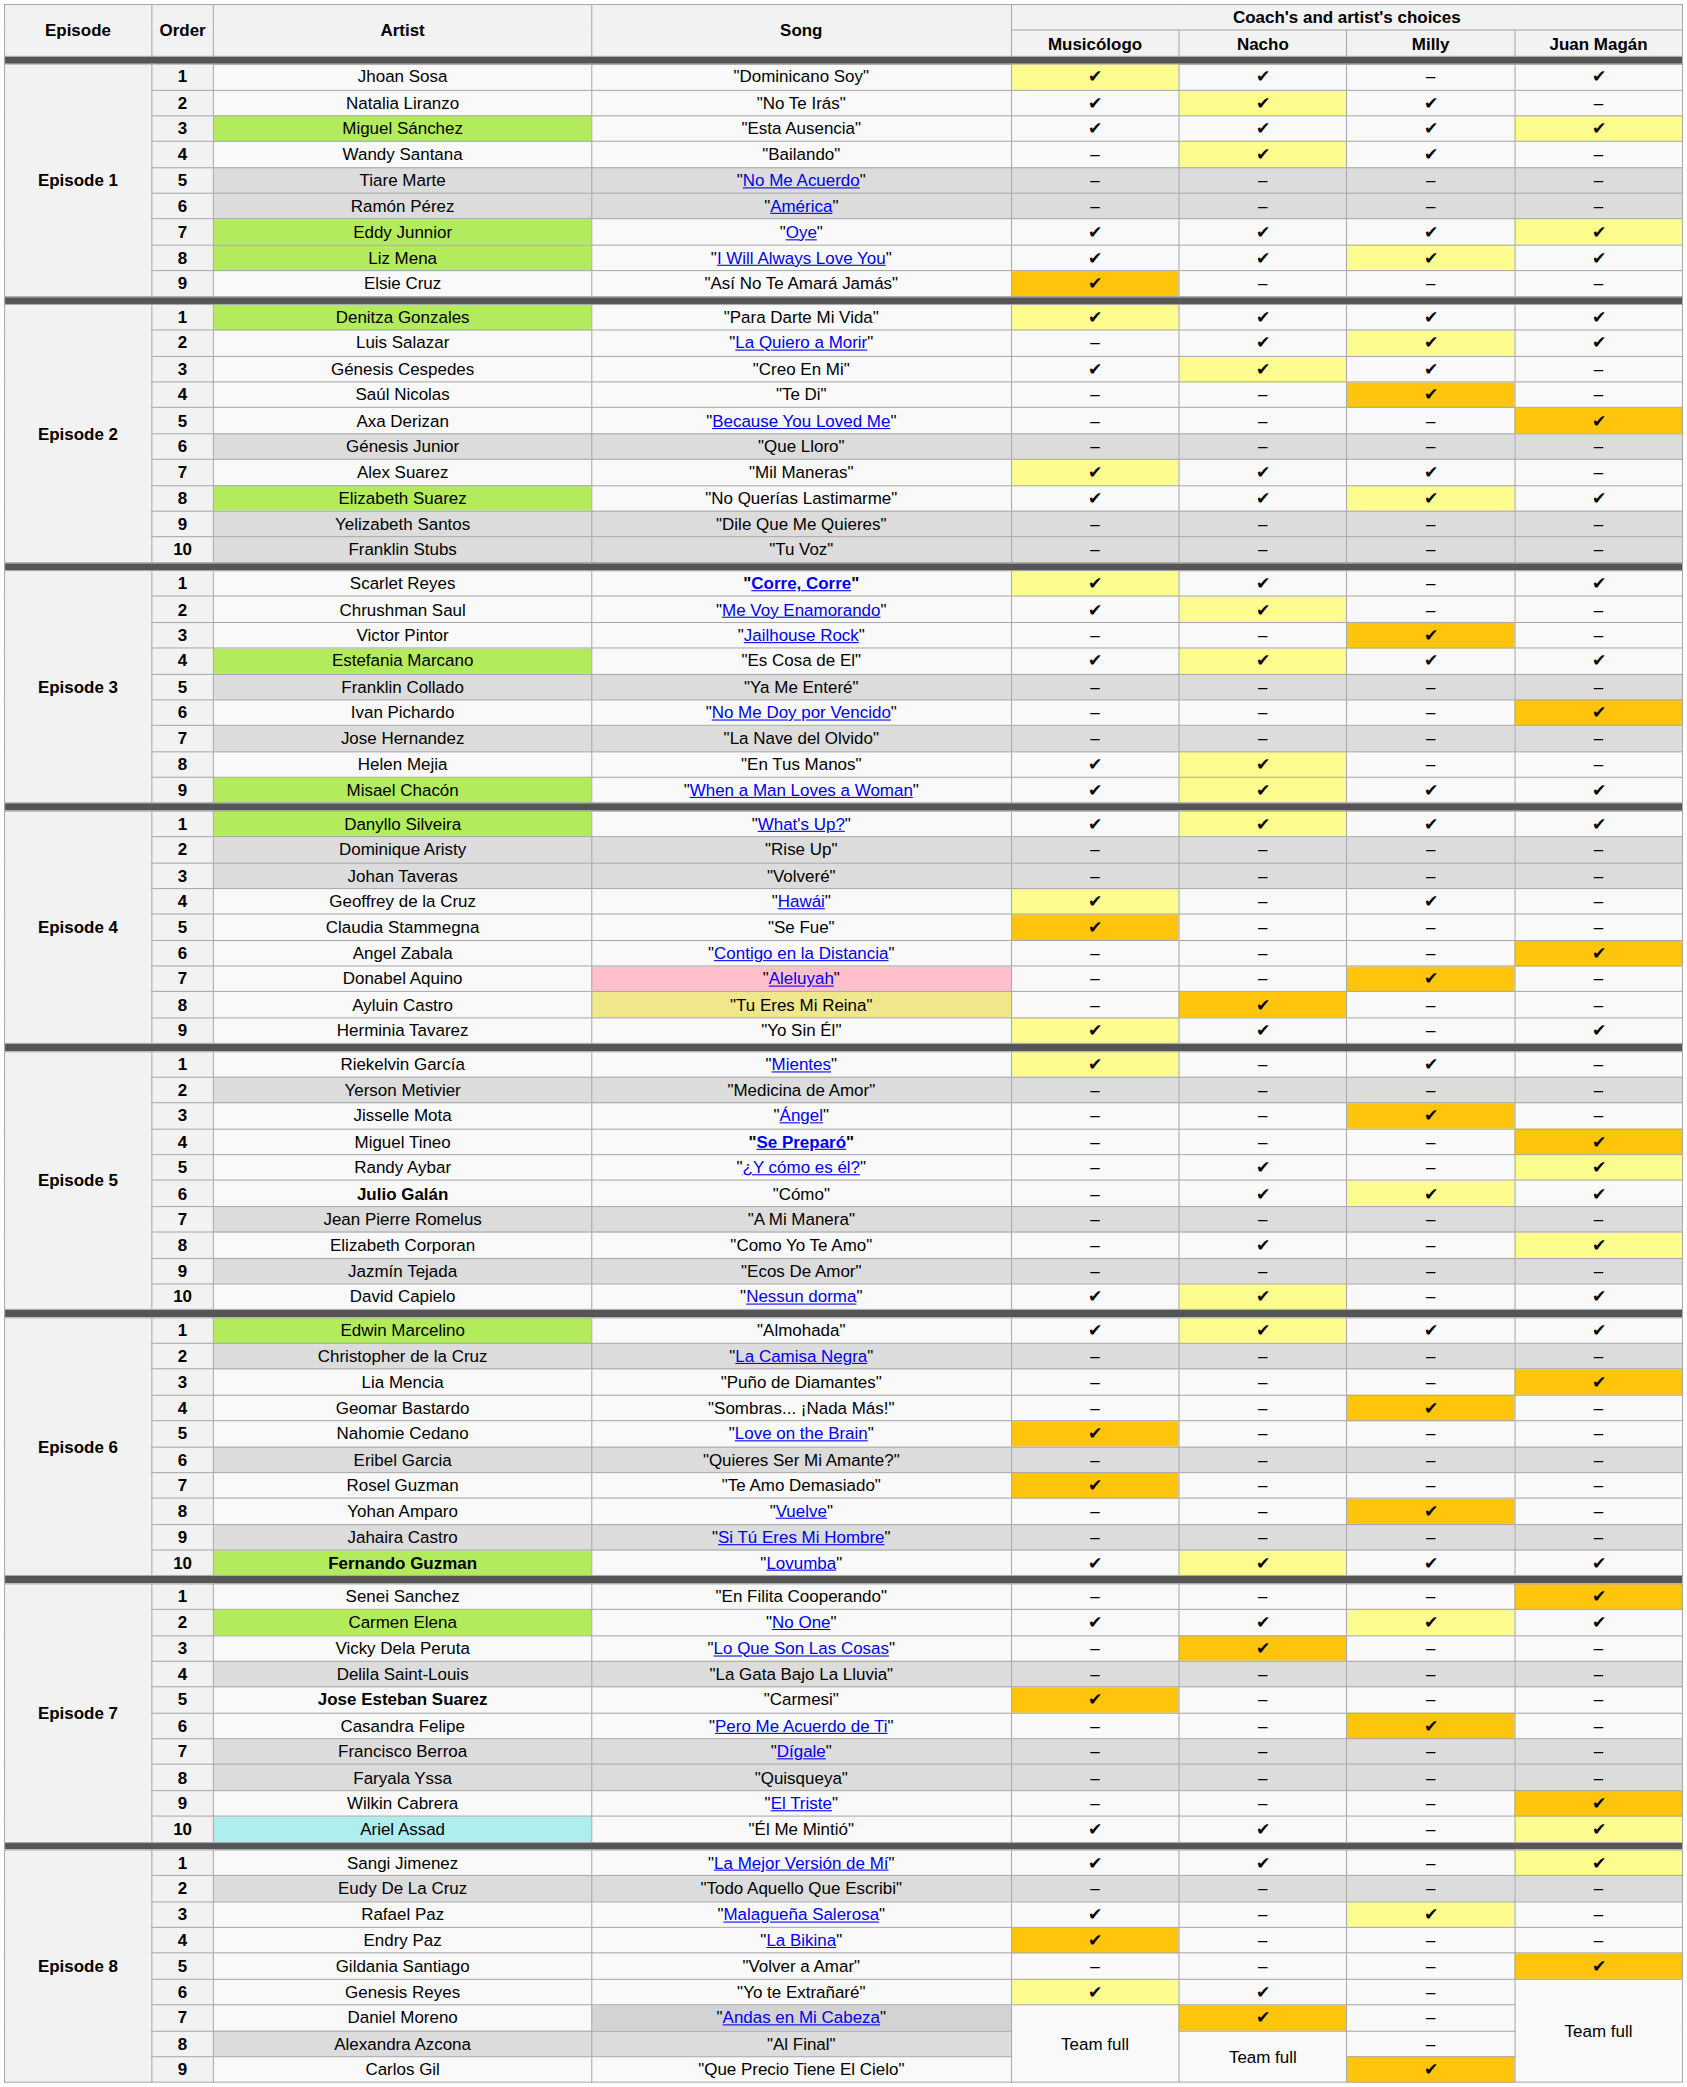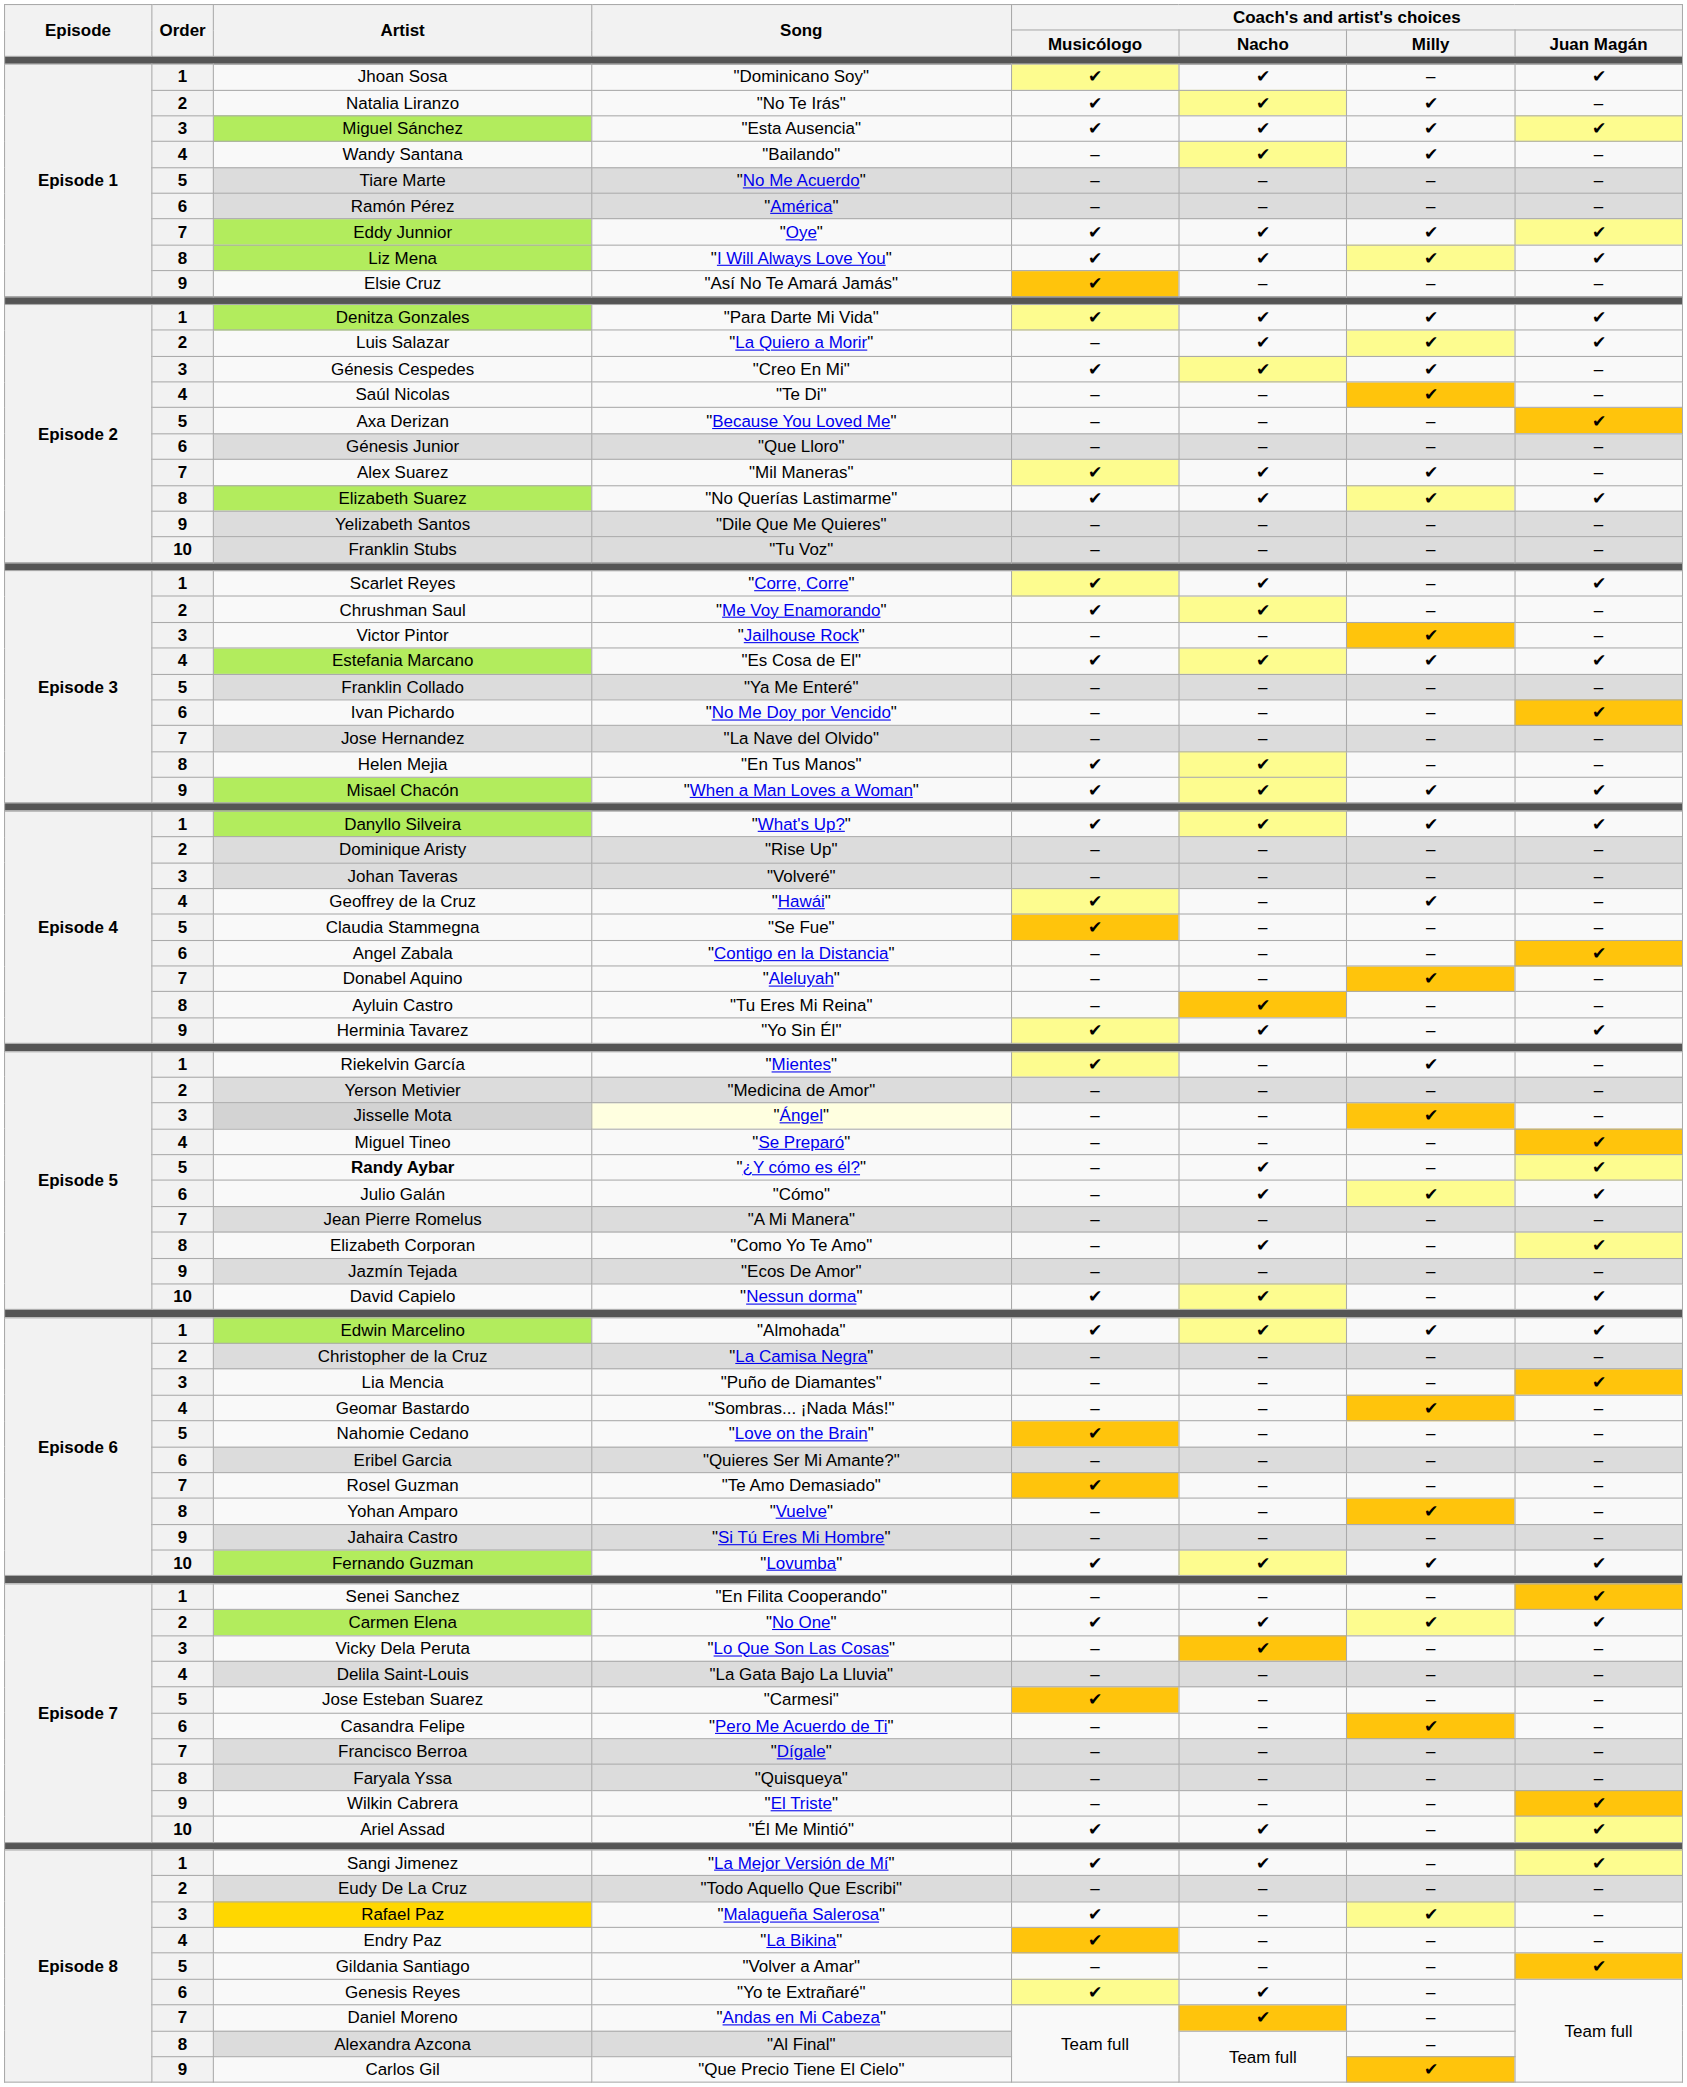(801, 583) bold -> (801, 583) normal
(801, 979) pink background -> (801, 979) no background
(801, 1005) khaki background -> (801, 1005) no background
(403, 1116) no background -> (403, 1116) lightgrey background
(801, 1116) no background -> (801, 1116) lightyellow background
(801, 1142) bold -> (801, 1142) normal
(403, 1168) normal -> (403, 1168) bold
(403, 1193) bold -> (403, 1193) normal
(403, 1563) bold -> (403, 1563) normal
(403, 1700) bold -> (403, 1700) normal
(403, 1829) paleturquoise background -> (403, 1829) no background
(403, 1914) no background -> (403, 1914) gold background
(801, 2018) lightgrey background -> (801, 2018) no background
